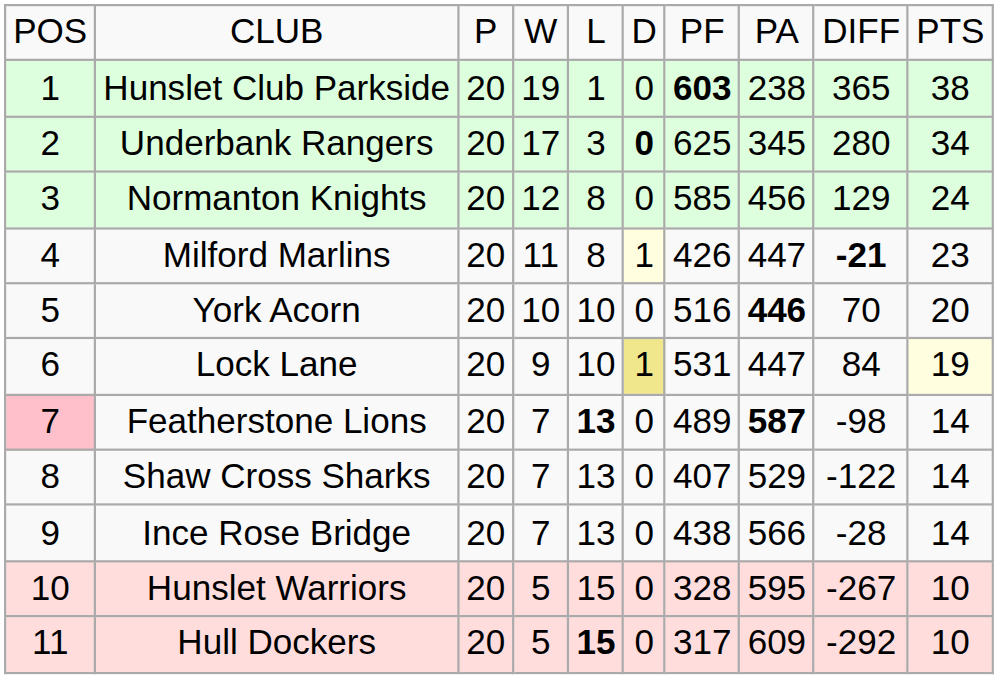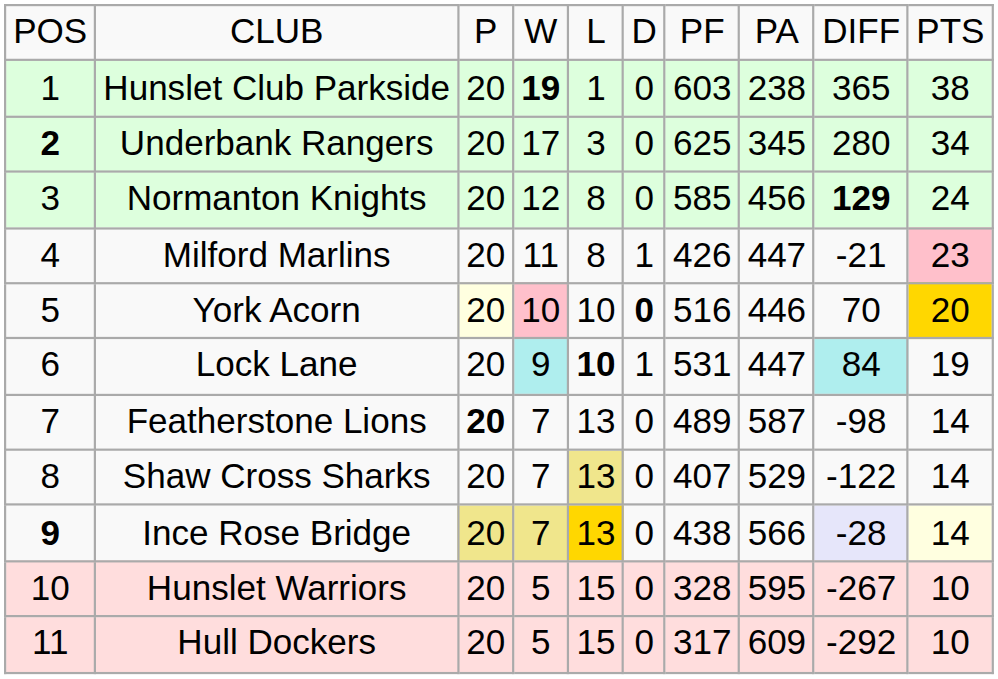(541, 87) normal -> (541, 87) bold
(702, 87) bold -> (702, 87) normal
(50, 143) normal -> (50, 143) bold
(644, 143) bold -> (644, 143) normal
(861, 198) normal -> (861, 198) bold
(644, 254) lightyellow background -> (644, 254) no background
(861, 254) bold -> (861, 254) normal
(950, 254) no background -> (950, 254) pink background
(486, 310) no background -> (486, 310) lightyellow background
(541, 310) no background -> (541, 310) pink background
(644, 310) normal -> (644, 310) bold
(777, 310) bold -> (777, 310) normal
(950, 310) no background -> (950, 310) gold background
(541, 365) no background -> (541, 365) paleturquoise background
(596, 365) normal -> (596, 365) bold
(644, 365) khaki background -> (644, 365) no background
(861, 365) no background -> (861, 365) paleturquoise background
(950, 365) lightyellow background -> (950, 365) no background
(50, 421) pink background -> (50, 421) no background
(486, 421) normal -> (486, 421) bold
(596, 421) bold -> (596, 421) normal
(777, 421) bold -> (777, 421) normal
(596, 476) no background -> (596, 476) khaki background
(50, 532) normal -> (50, 532) bold
(486, 532) no background -> (486, 532) khaki background
(541, 532) no background -> (541, 532) khaki background
(596, 532) no background -> (596, 532) gold background
(861, 532) no background -> (861, 532) lavender background
(950, 532) no background -> (950, 532) lightyellow background
(596, 643) bold -> (596, 643) normal
